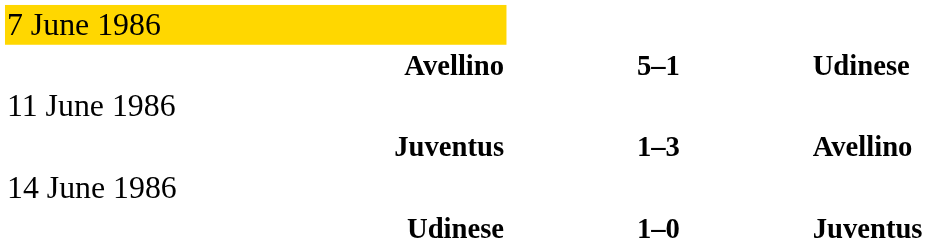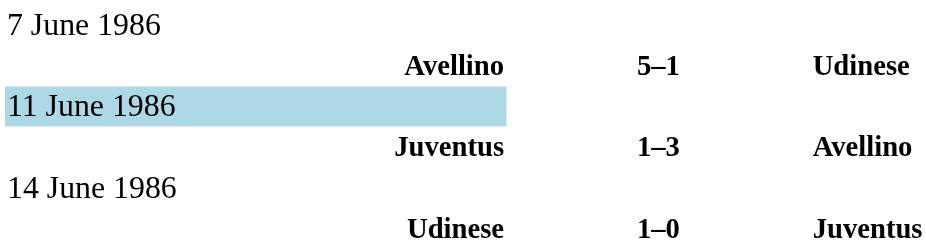(84, 24) gold background -> (84, 24) no background
(91, 105) no background -> (91, 105) lightblue background
